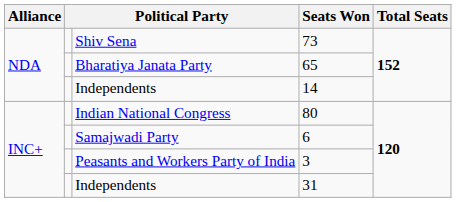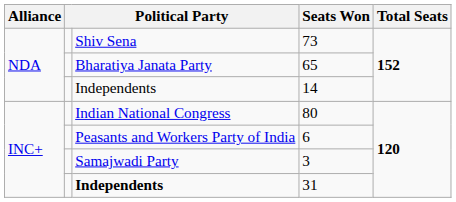(127, 137) Samajwadi Party -> (185, 137) Peasants and Workers Party of India
(185, 161) Peasants and Workers Party of India -> (127, 161) Samajwadi Party
(116, 185) normal -> (119, 185) bold
